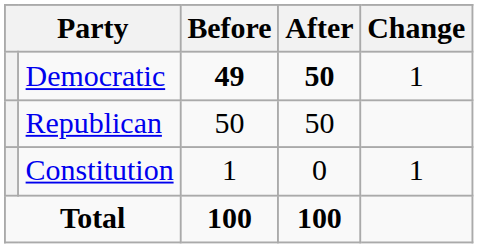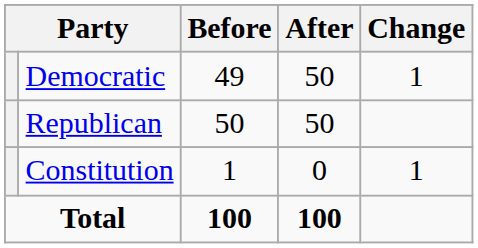(229, 75) bold -> (229, 75) normal
(319, 75) bold -> (319, 75) normal
